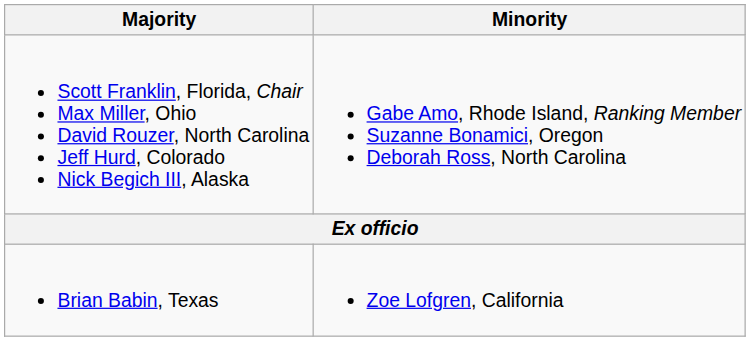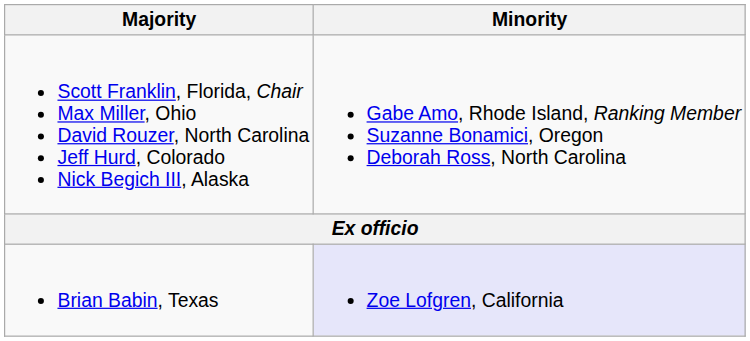(530, 301) no background -> (530, 301) lavender background
